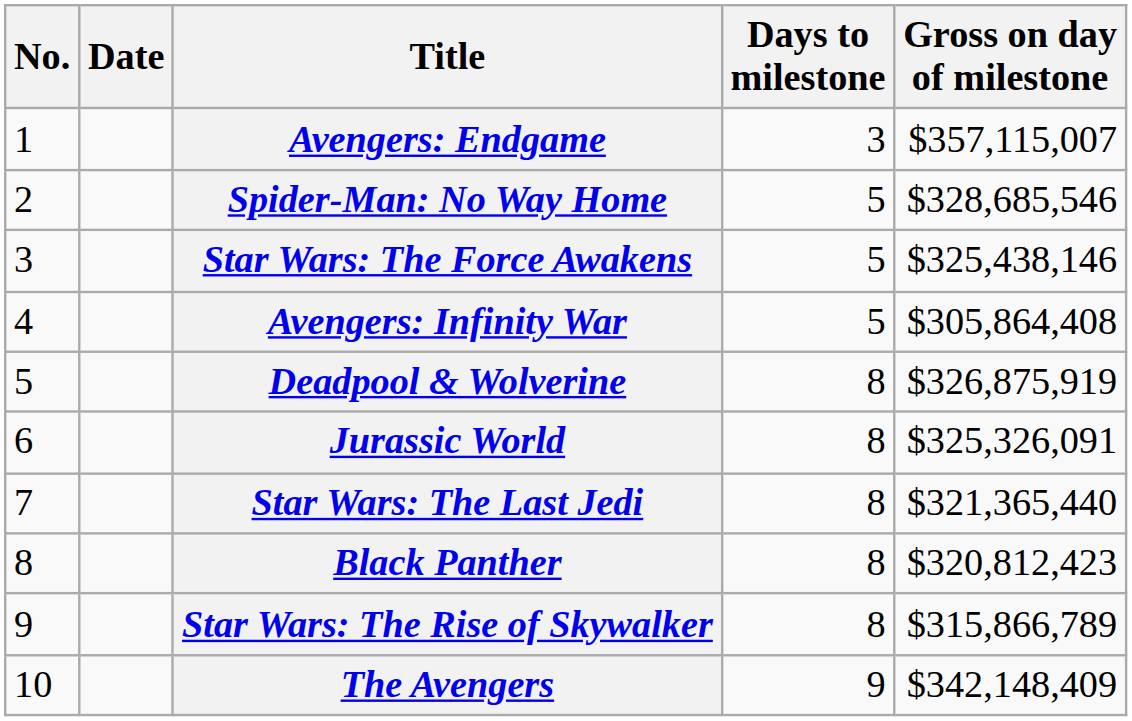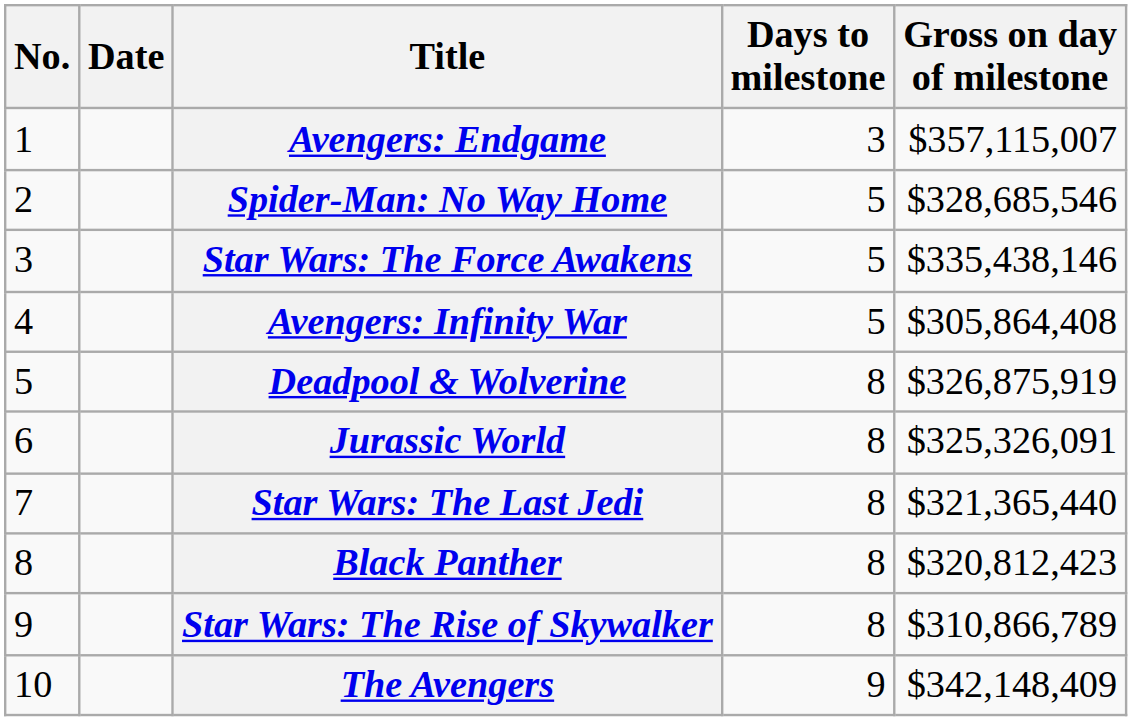(1012, 259) $325,438,146 -> (1012, 259) $335,438,146
(1012, 623) $315,866,789 -> (1012, 623) $310,866,789
